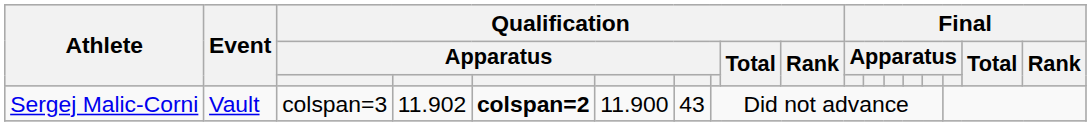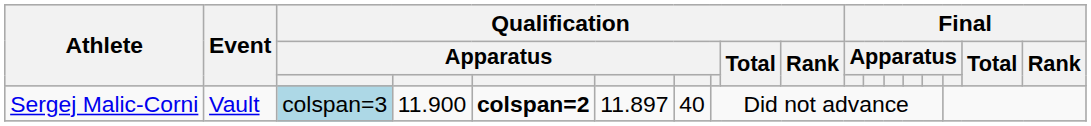(335, 104) no background -> (335, 104) lightblue background
(432, 104) 11.902 -> (432, 104) 11.900
(634, 104) 11.900 -> (634, 104) 11.897
(692, 104) 43 -> (692, 104) 40
